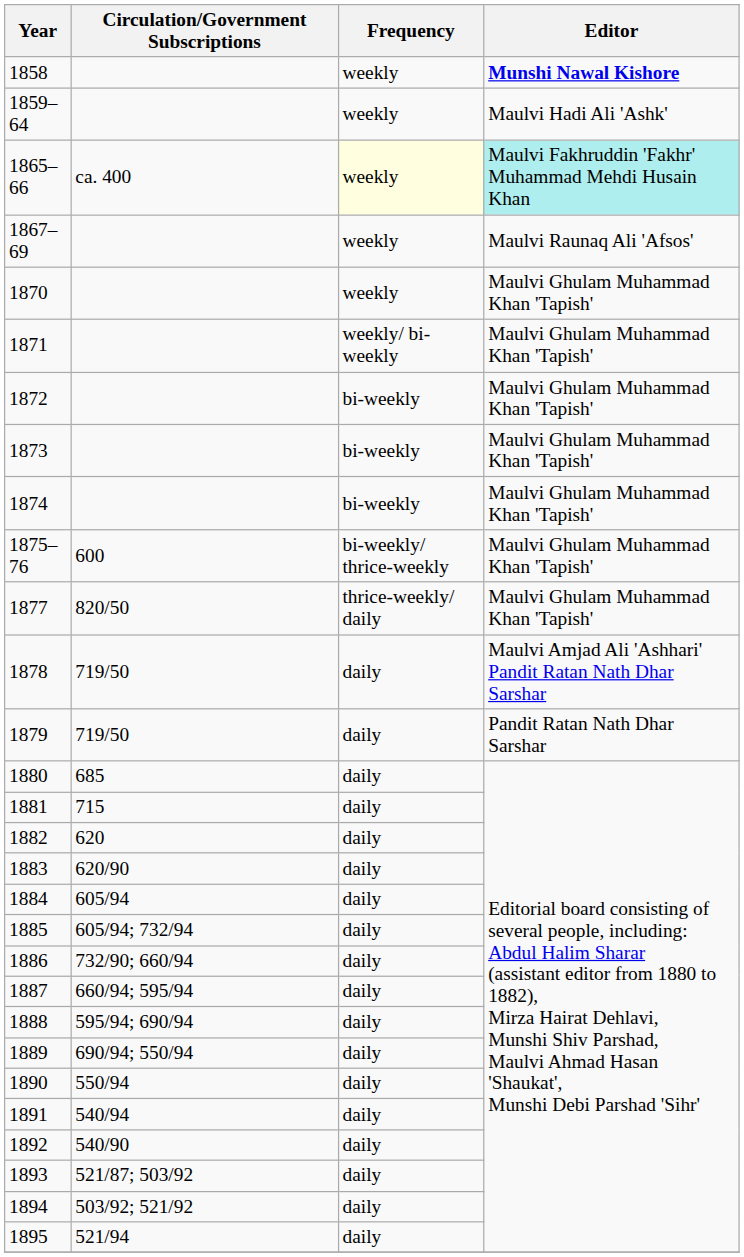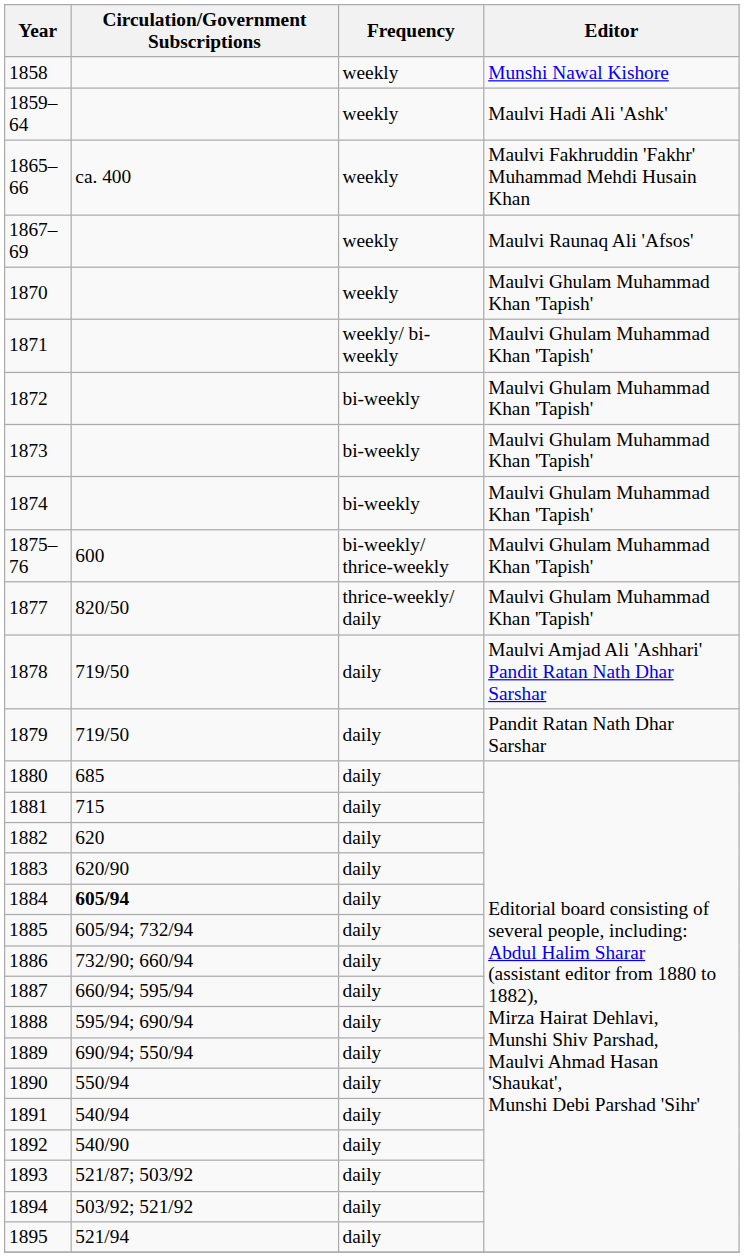(584, 72) bold -> (579, 72) normal
(370, 177) lightyellow background -> (370, 177) no background
(592, 177) paleturquoise background -> (592, 177) no background
(102, 899) normal -> (102, 899) bold
